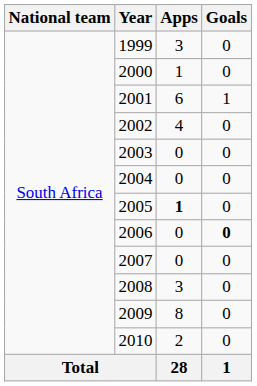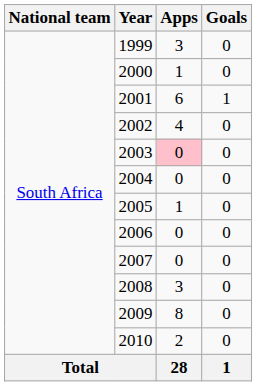(179, 152) no background -> (179, 152) pink background
(179, 206) bold -> (179, 206) normal
(226, 233) bold -> (226, 233) normal
